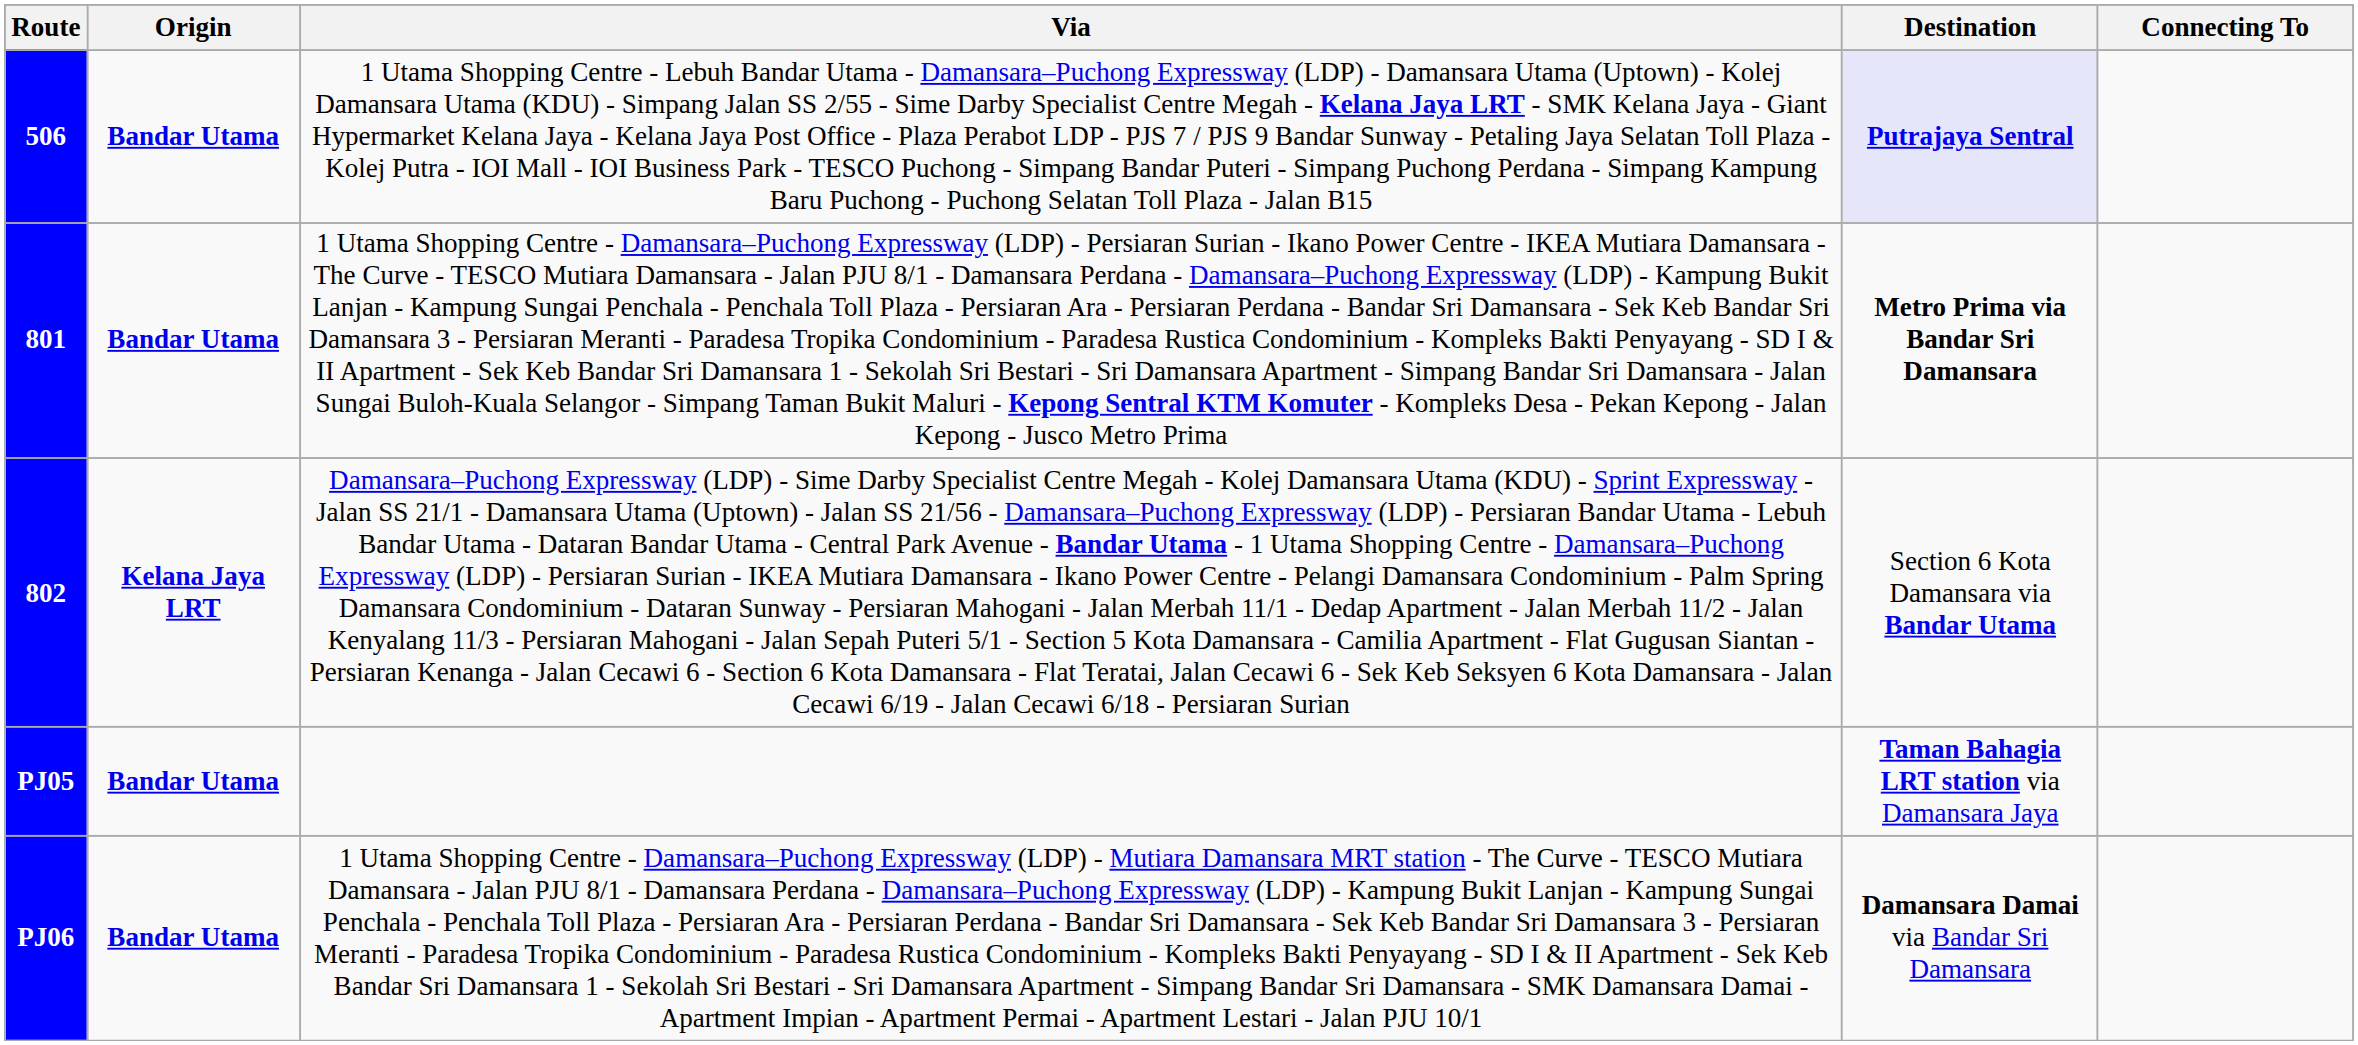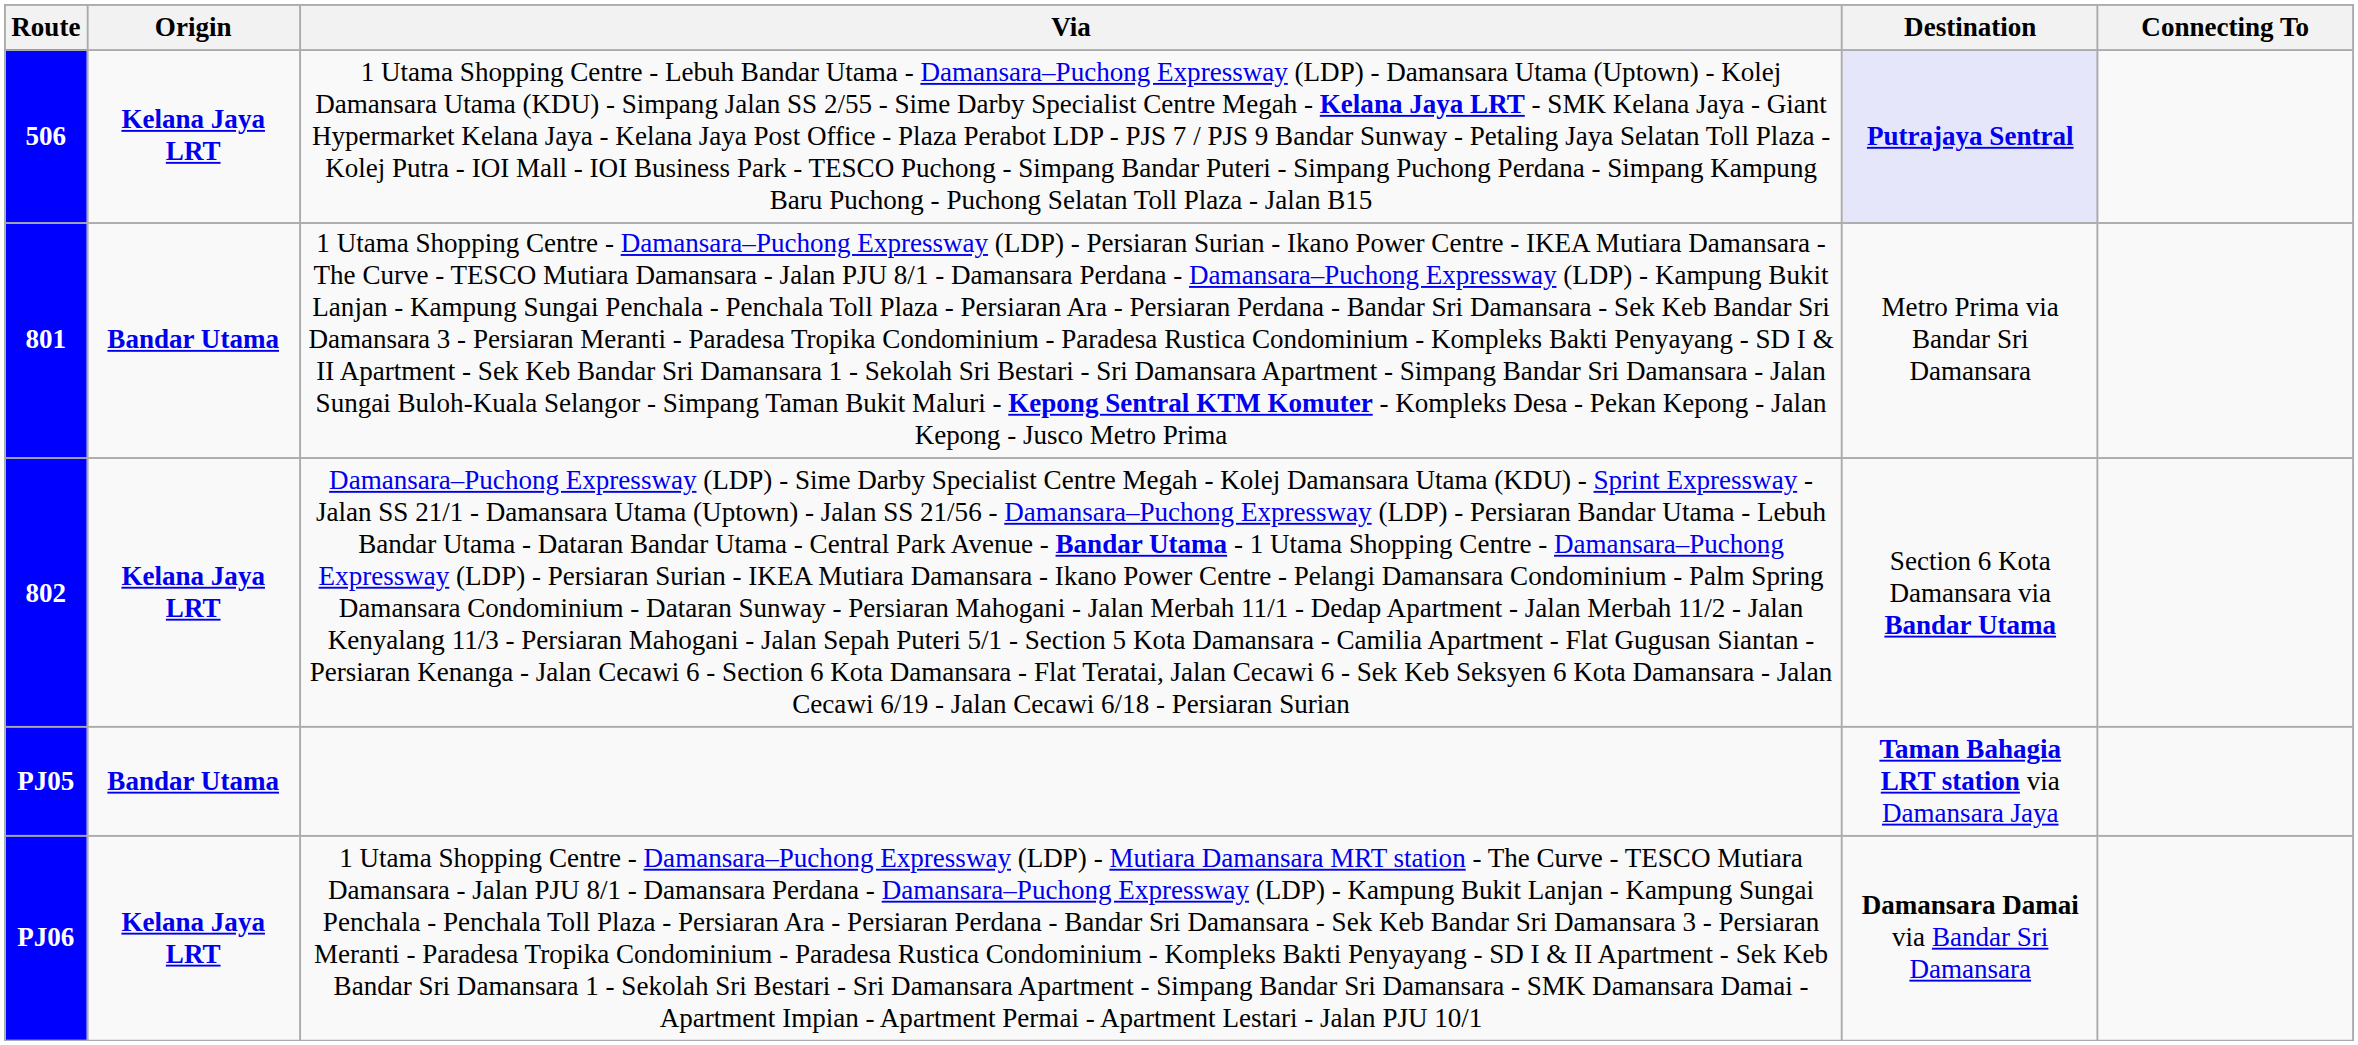(193, 135) Bandar Utama -> (193, 135) Kelana Jaya LRT
(1970, 340) bold -> (1970, 340) normal
(193, 937) Bandar Utama -> (193, 937) Kelana Jaya LRT
